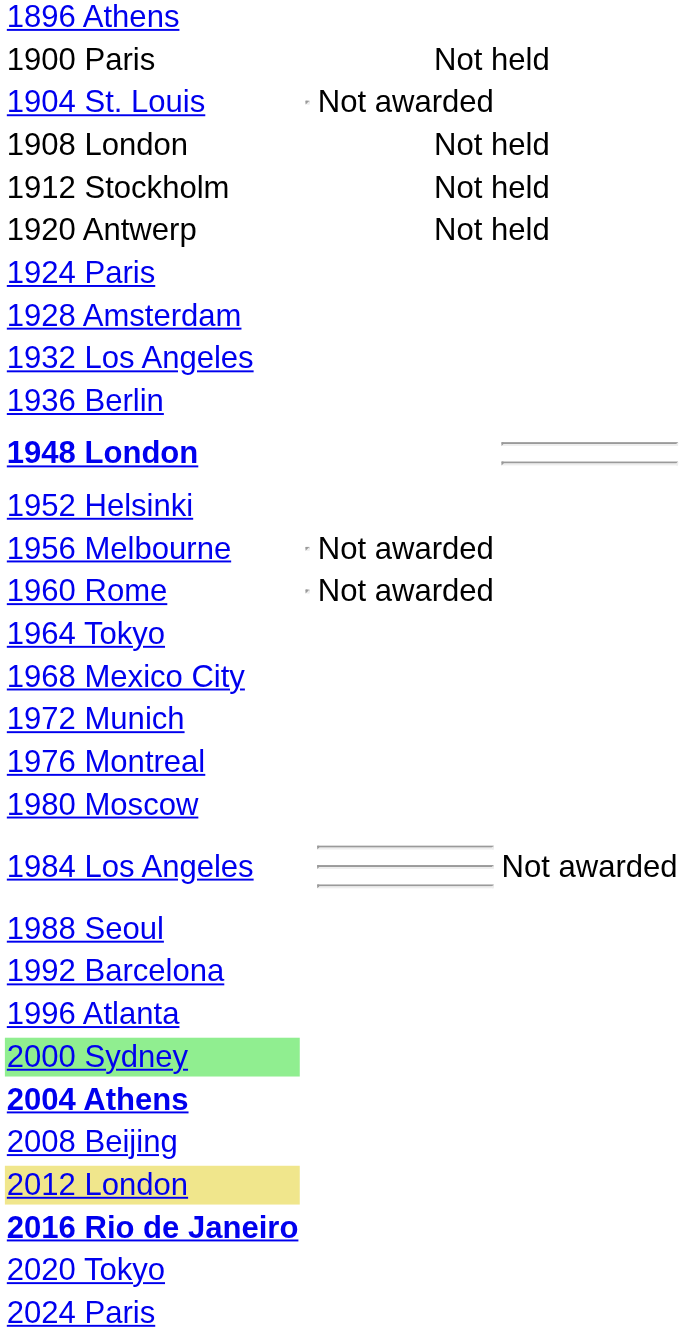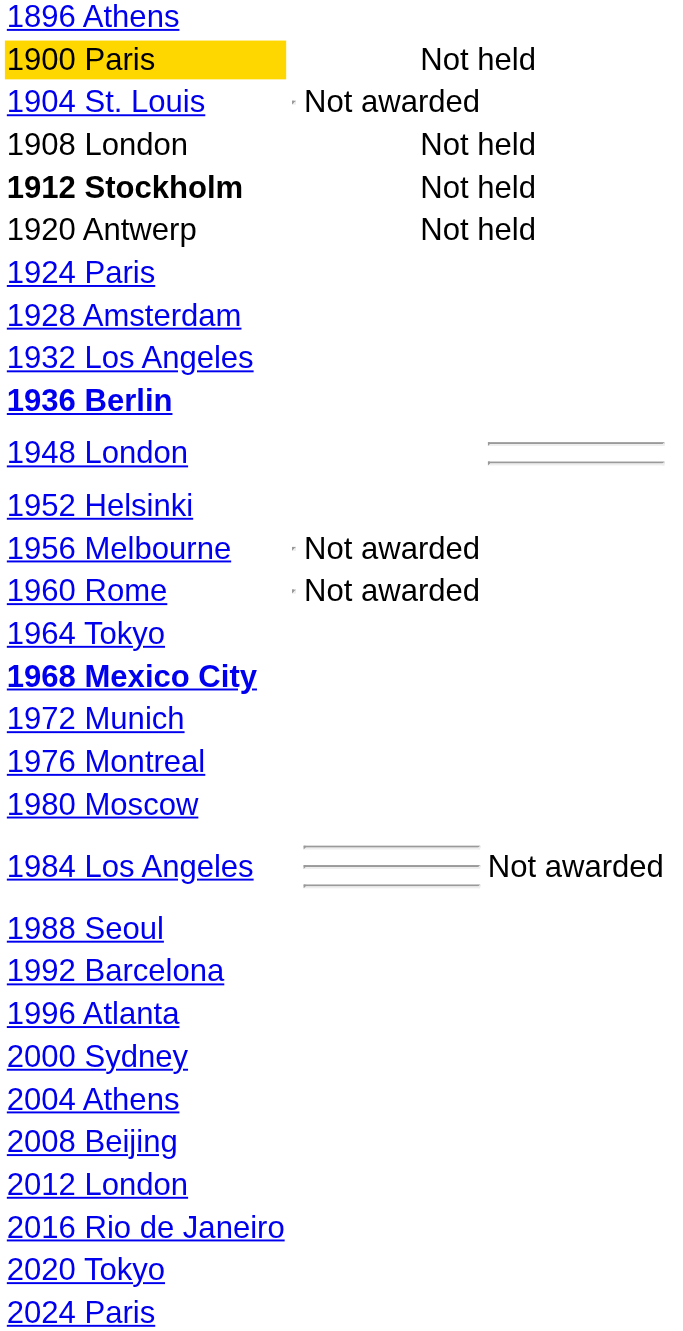(81, 59) no background -> (81, 59) gold background
(118, 187) normal -> (125, 187) bold
(85, 400) normal -> (90, 400) bold
(103, 453) bold -> (97, 453) normal
(126, 676) normal -> (132, 676) bold
(97, 1056) lightgreen background -> (97, 1056) no background
(98, 1099) bold -> (93, 1099) normal
(97, 1184) khaki background -> (97, 1184) no background
(153, 1227) bold -> (146, 1227) normal
